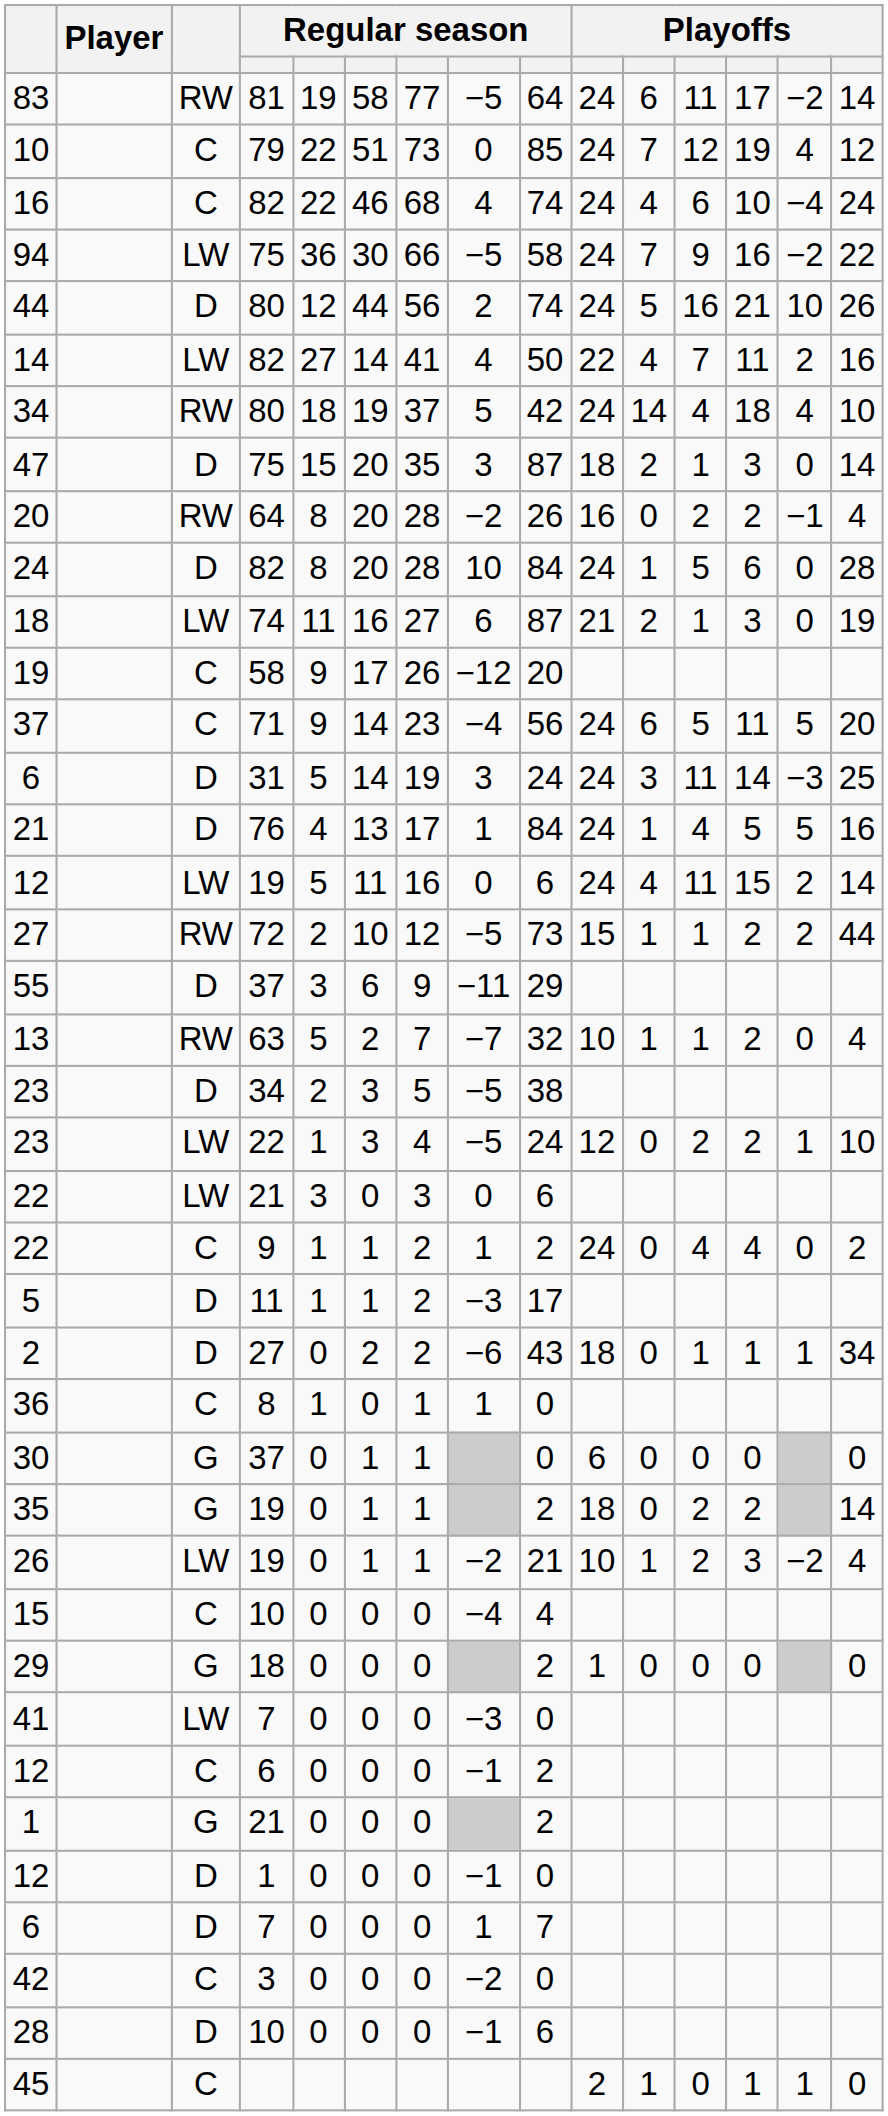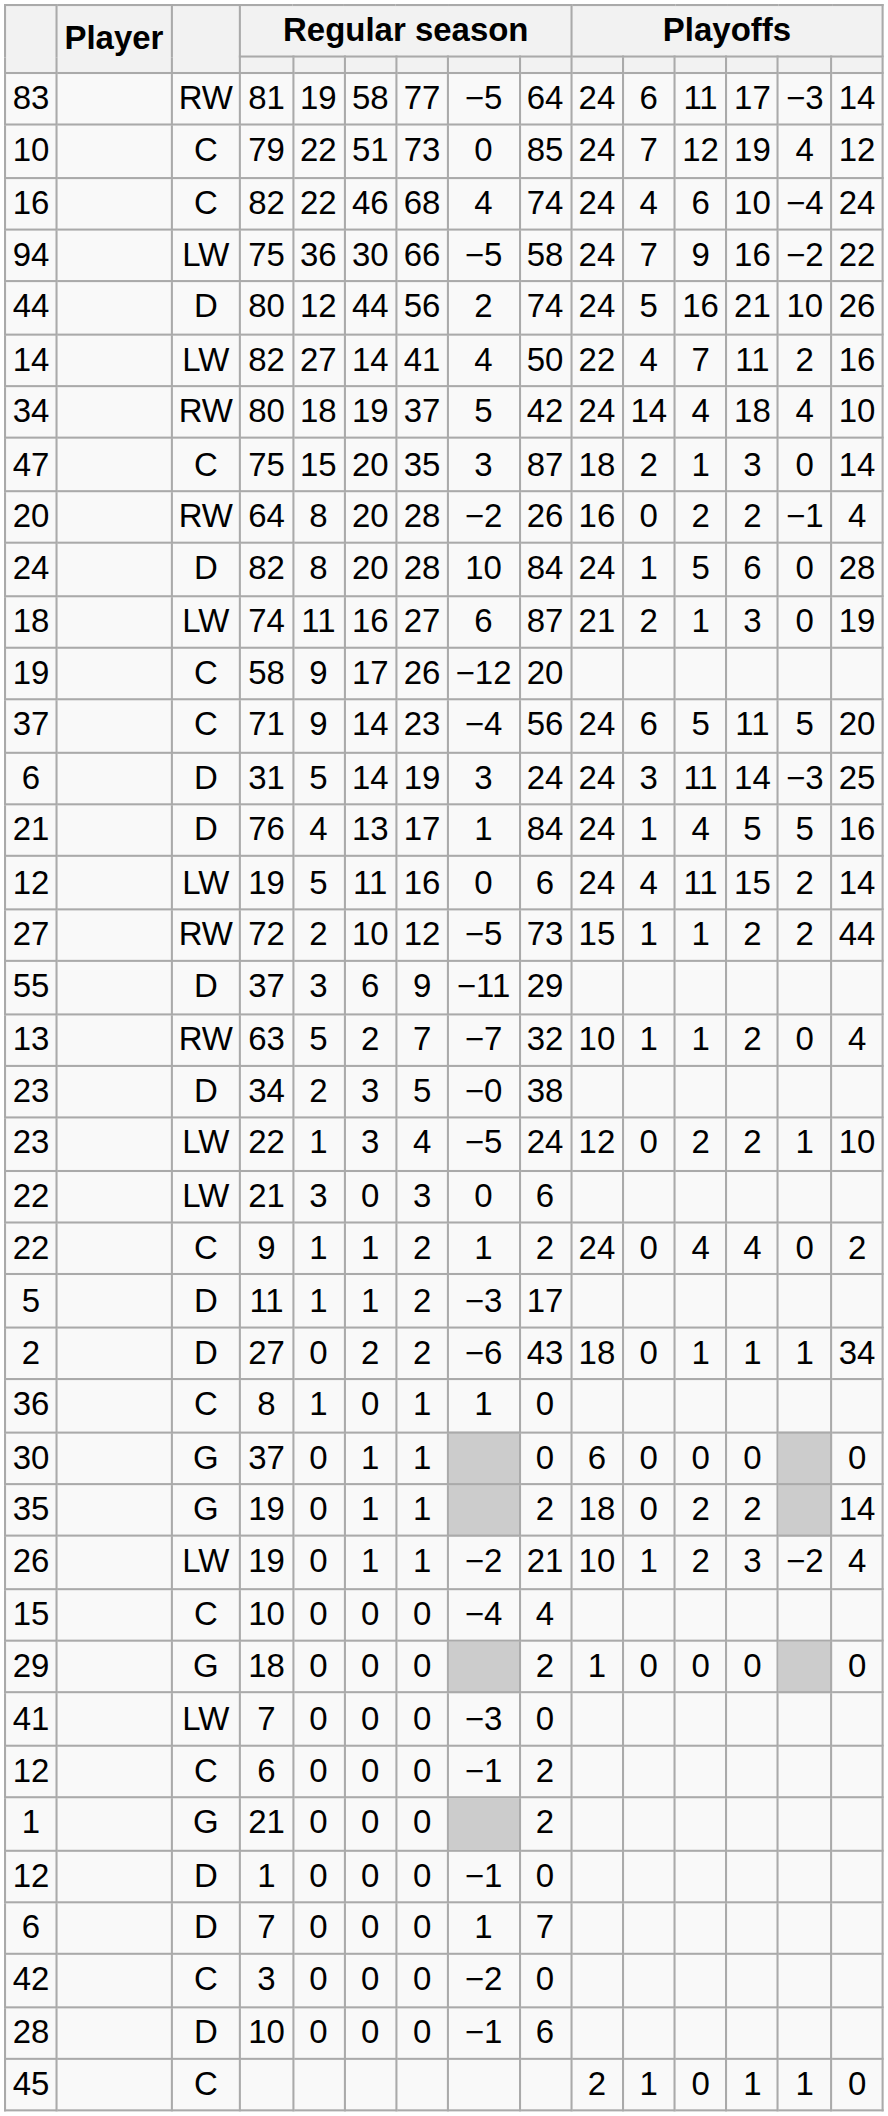(805, 98) −2 -> (805, 98) −3
(206, 464) D -> (206, 464) C
(484, 1091) −5 -> (484, 1091) −0
